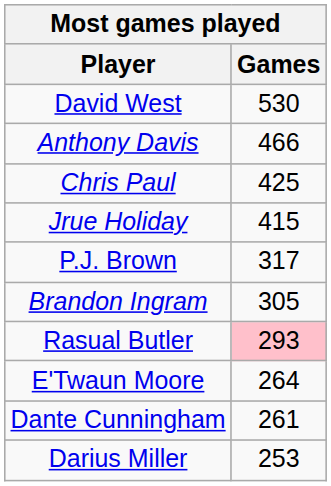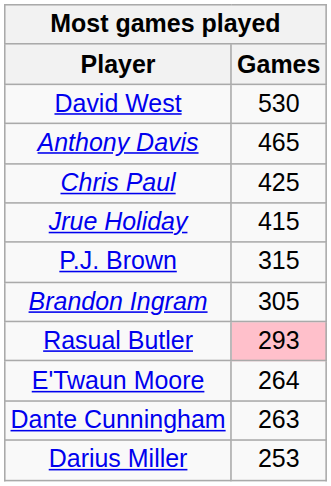(279, 143) 466 -> (279, 143) 465
(279, 261) 317 -> (279, 261) 315
(279, 420) 261 -> (279, 420) 263
